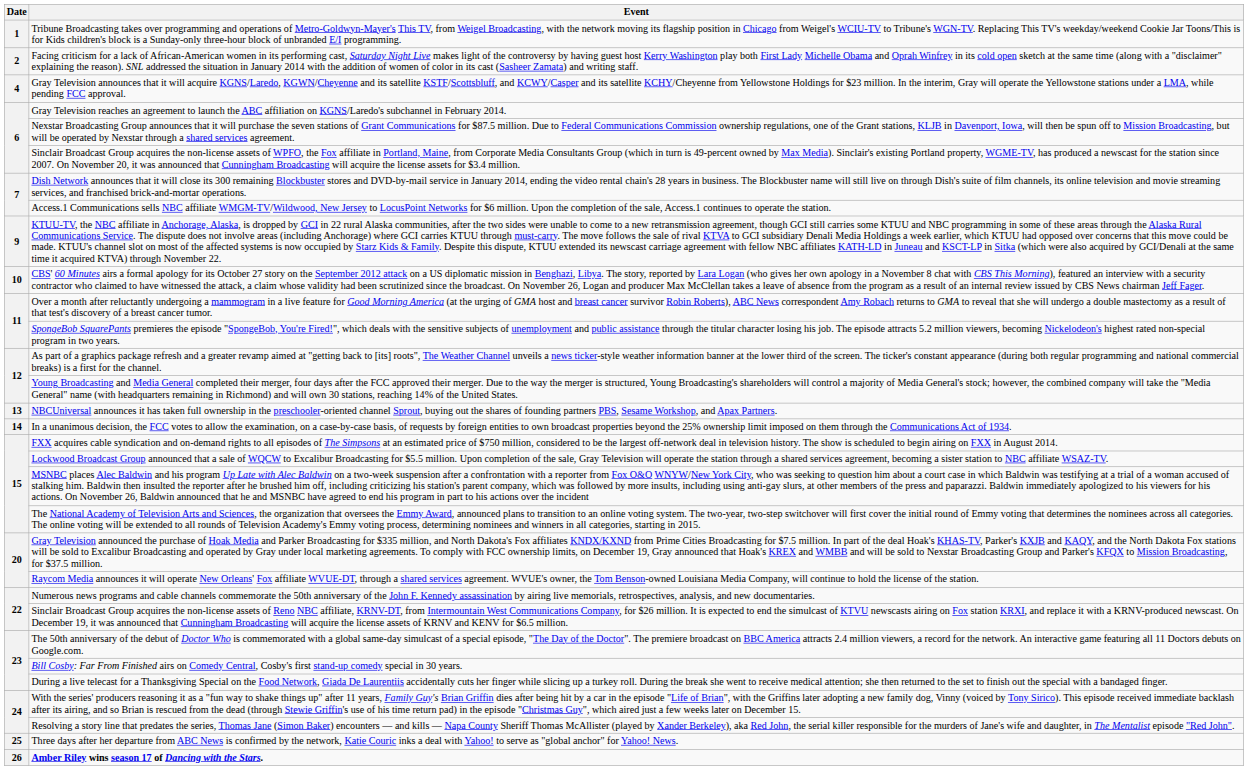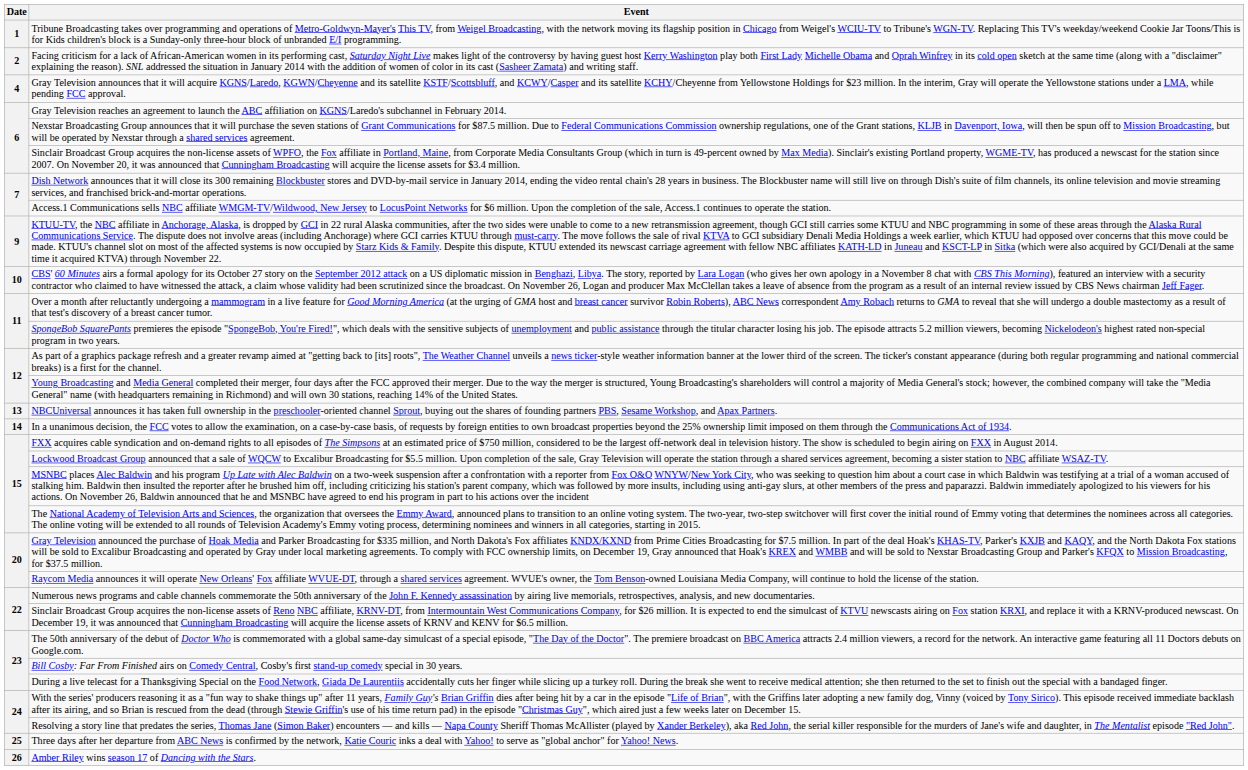(147, 757) bold -> (144, 757) normal
